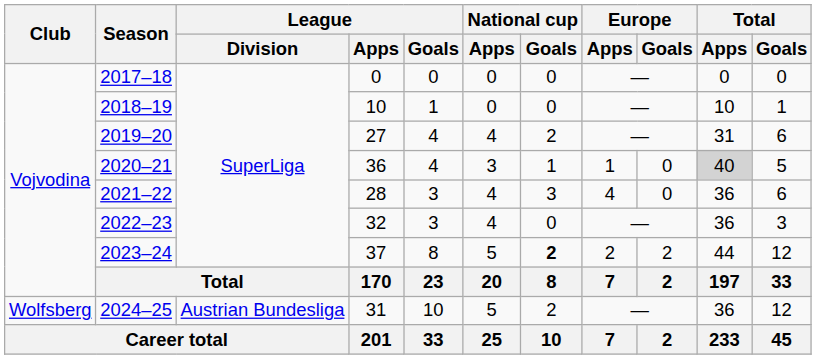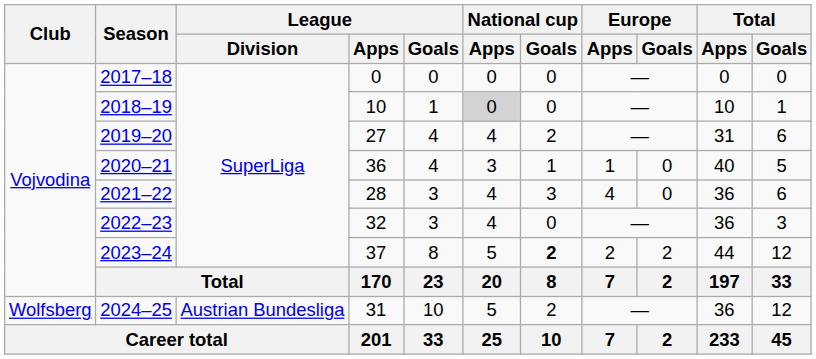(492, 107) no background -> (492, 107) lightgrey background
(724, 165) lightgrey background -> (724, 165) no background
